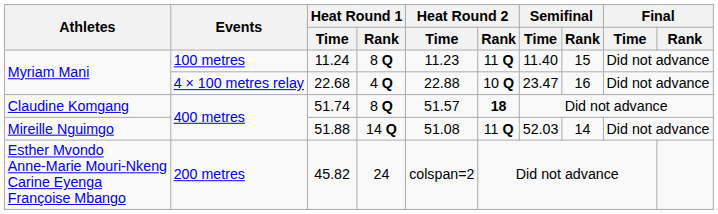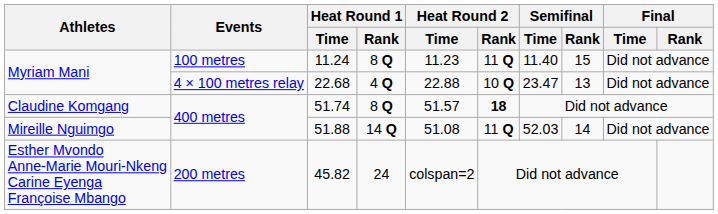(582, 84) 16 -> (582, 84) 13
